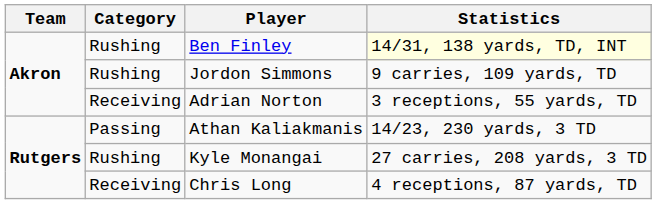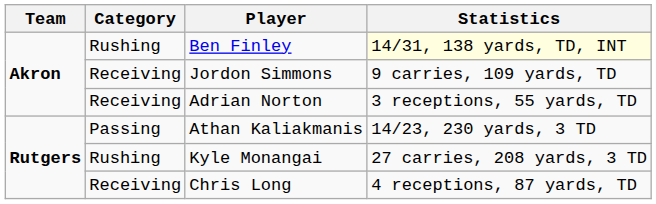(125, 74) Rushing -> (135, 74) Receiving
